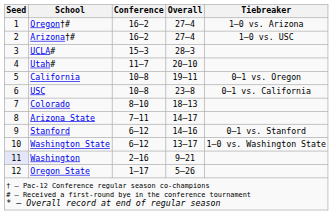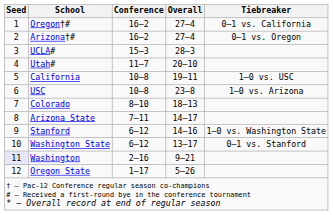(266, 25) 1–0 vs. Arizona -> (266, 25) 0–1 vs. California
(266, 38) 1–0 vs. USC -> (266, 38) 0–1 vs. Oregon
(266, 78) 0–1 vs. Oregon -> (266, 78) 1–0 vs. USC
(266, 92) 0–1 vs. California -> (266, 92) 1–0 vs. Arizona
(266, 132) 0–1 vs. Stanford -> (266, 132) 1–0 vs. Washington State
(266, 145) 1–0 vs. Washington State -> (266, 145) 0–1 vs. Stanford
